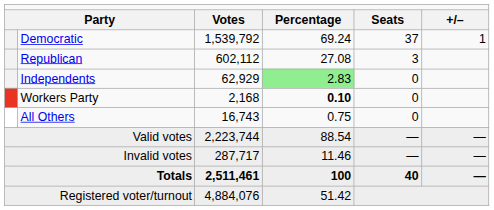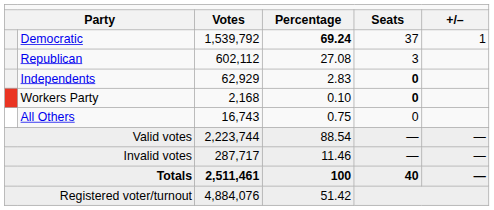(336, 39) normal -> (336, 39) bold
(339, 78) lightgreen background -> (339, 78) no background
(415, 78) normal -> (415, 78) bold
(339, 98) bold -> (339, 98) normal
(415, 98) normal -> (415, 98) bold
